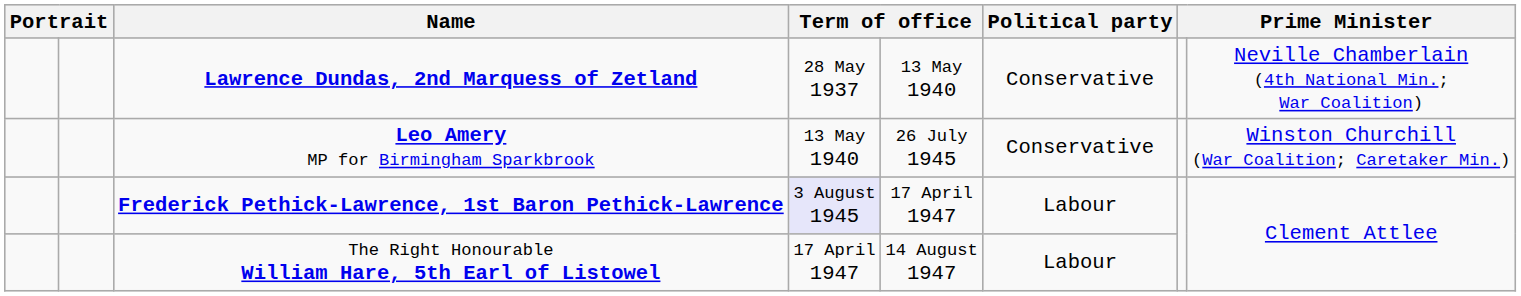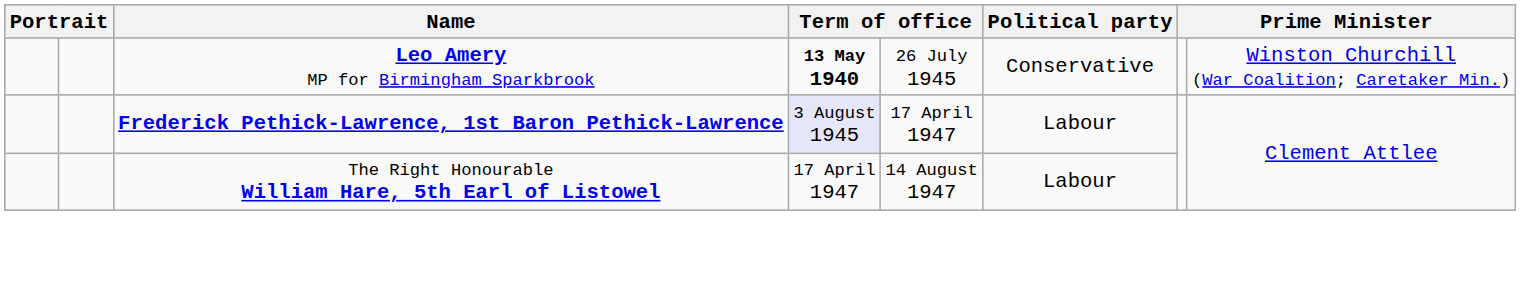- row: (451, 79)
(835, 149) normal -> (835, 67) bold
